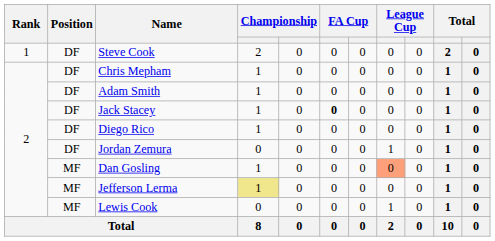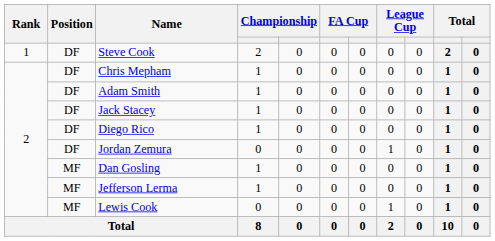(334, 110) bold -> (334, 110) normal
(391, 168) lightsalmon background -> (391, 168) no background
(258, 187) khaki background -> (258, 187) no background
